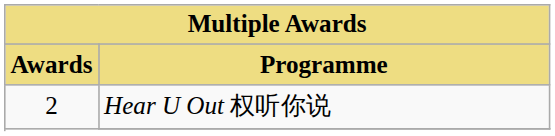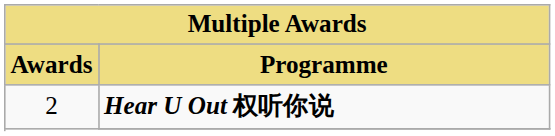(217, 105) normal -> (219, 105) bold
